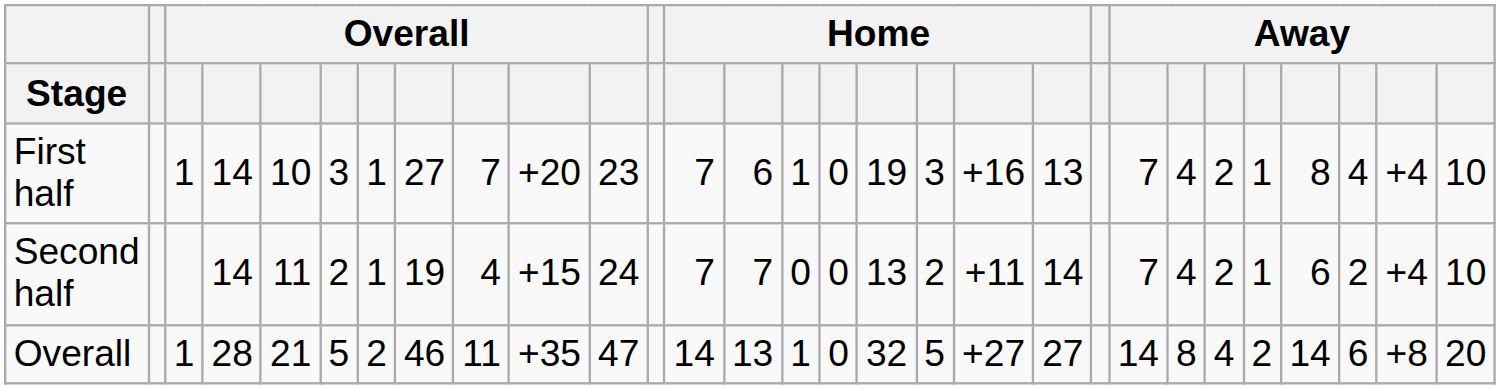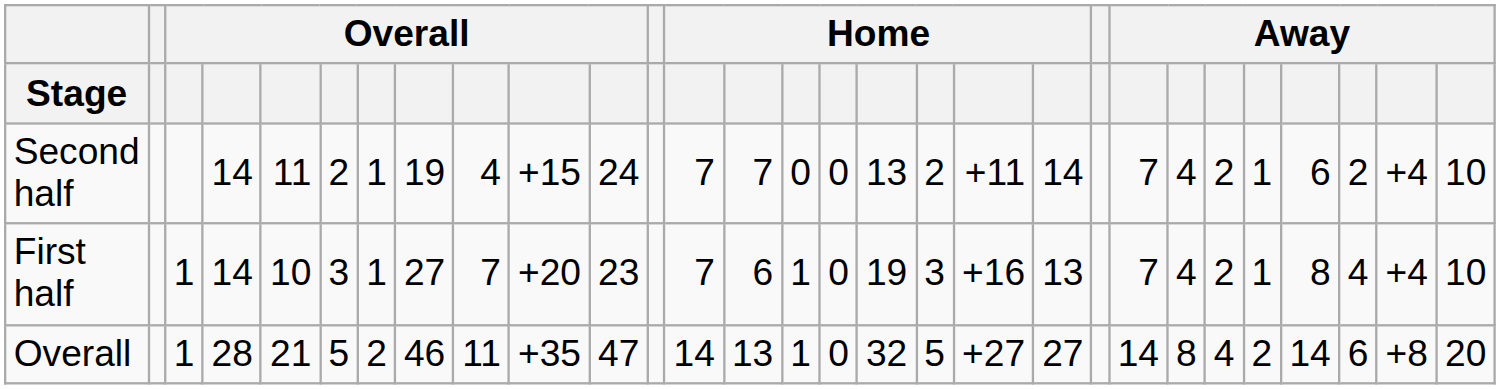rows swapped: (50, 172) <-> (77, 273)
